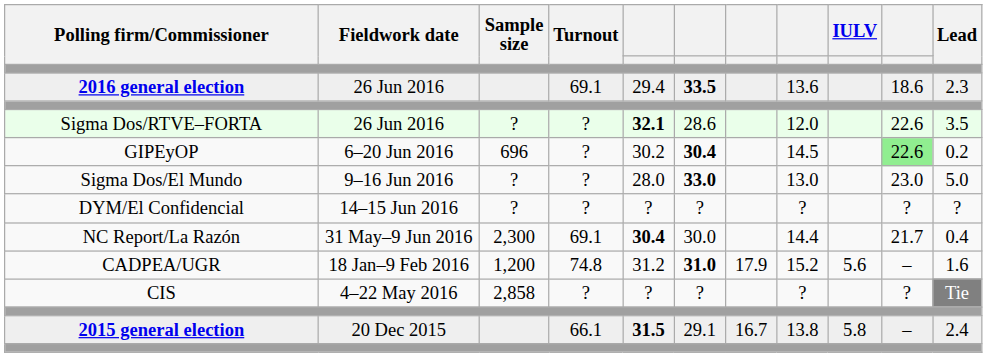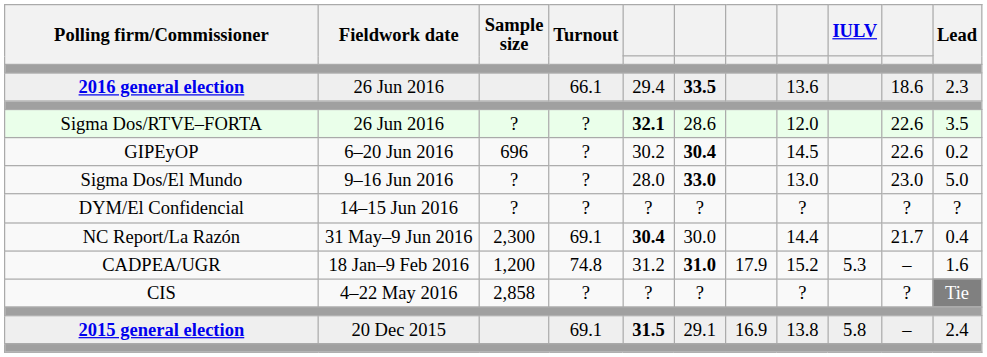(586, 87) 69.1 -> (586, 87) 66.1
(907, 152) lightgreen background -> (907, 152) no background
(855, 264) 5.6 -> (855, 264) 5.3
(586, 329) 66.1 -> (586, 329) 69.1
(751, 329) 16.7 -> (751, 329) 16.9
